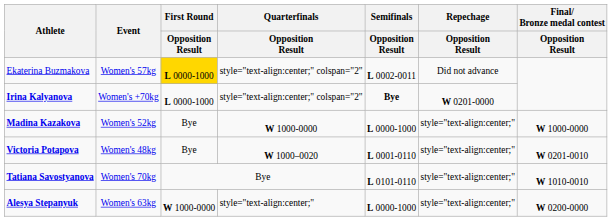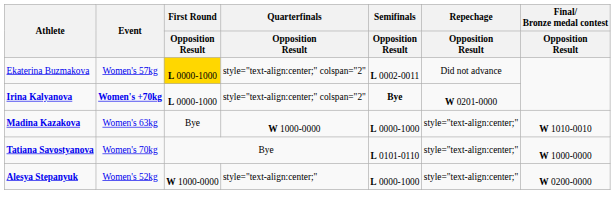(128, 97) normal -> (130, 97) bold
(128, 124) Women's 52kg -> (130, 124) Women's 63kg
(562, 129) W 1000-0000 -> (565, 129) W 1010-0010
- row: (43, 150)
(562, 182) W 1010-0010 -> (565, 156) W 1000-0000
(128, 203) Women's 63kg -> (130, 177) Women's 52kg
